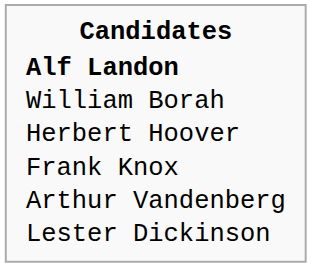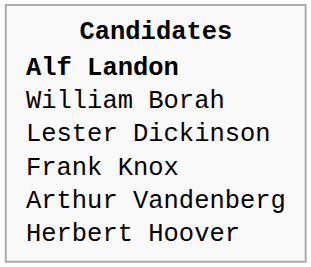(133, 134) Herbert Hoover -> (148, 134) Lester Dickinson
(148, 234) Lester Dickinson -> (133, 234) Herbert Hoover
